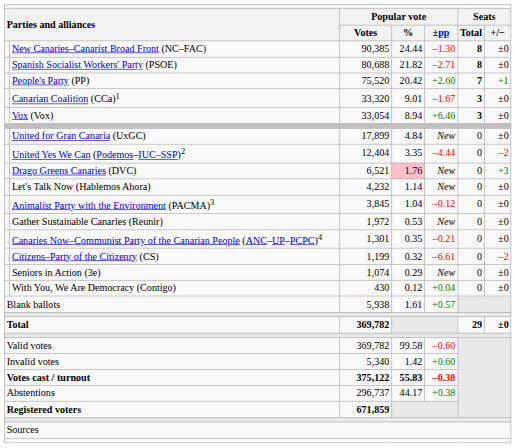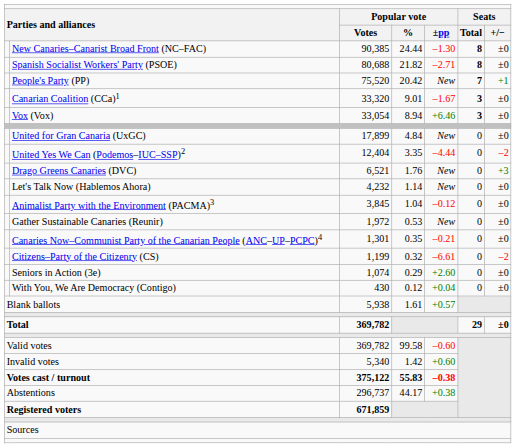(444, 81) +2.60 -> (446, 81) New
(413, 171) pink background -> (413, 171) no background
(446, 272) New -> (444, 272) +2.60
